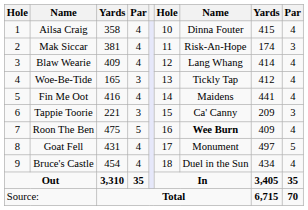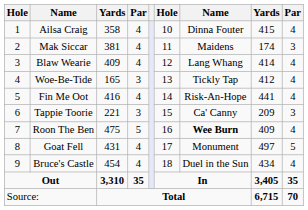(215, 46) Risk-An-Hope -> (215, 46) Maidens
(215, 96) Maidens -> (215, 96) Risk-An-Hope
